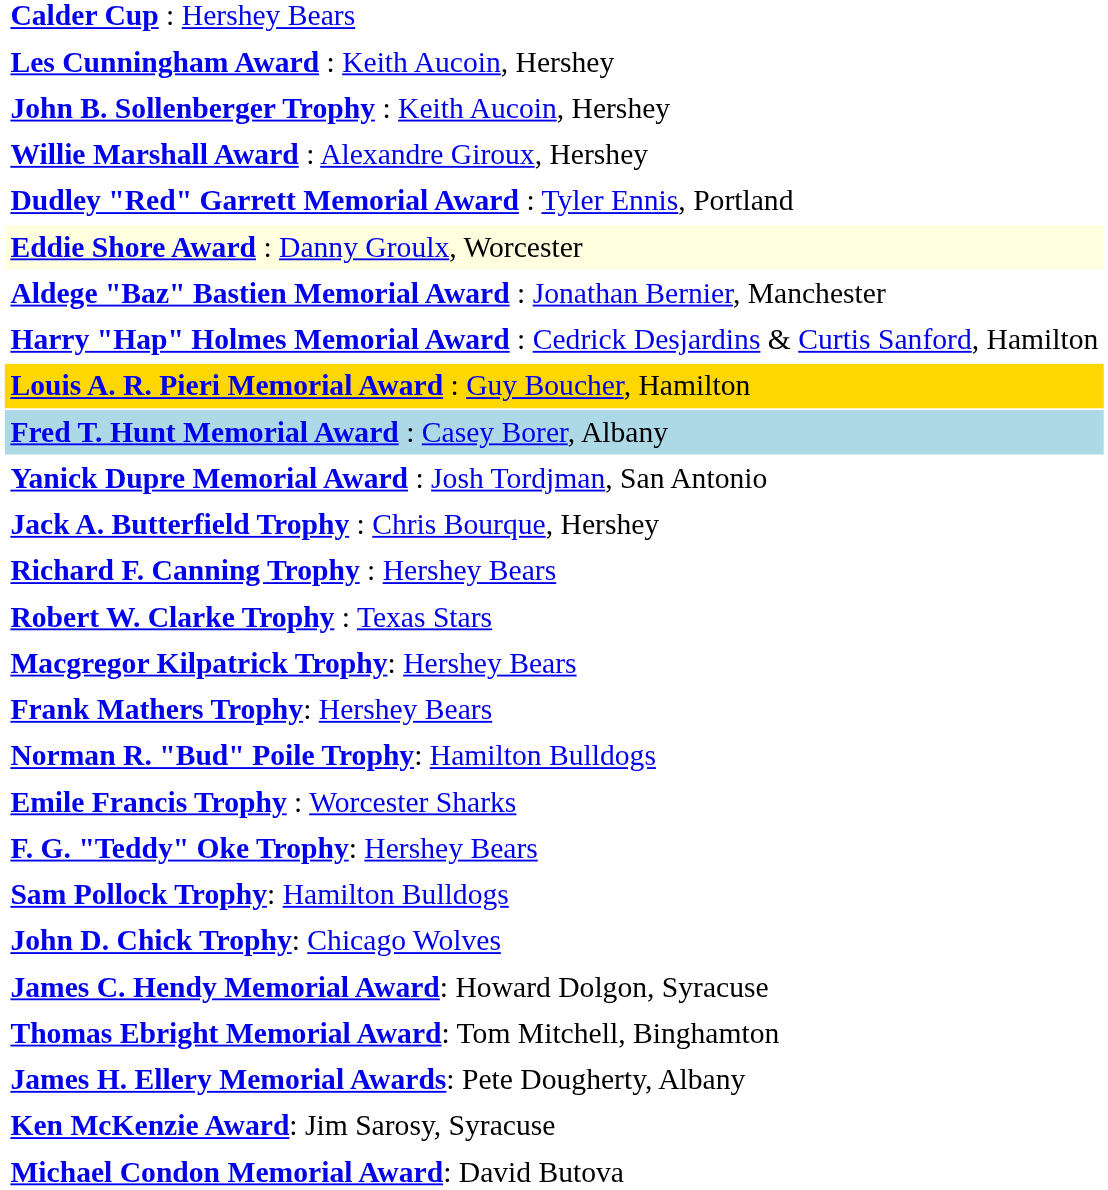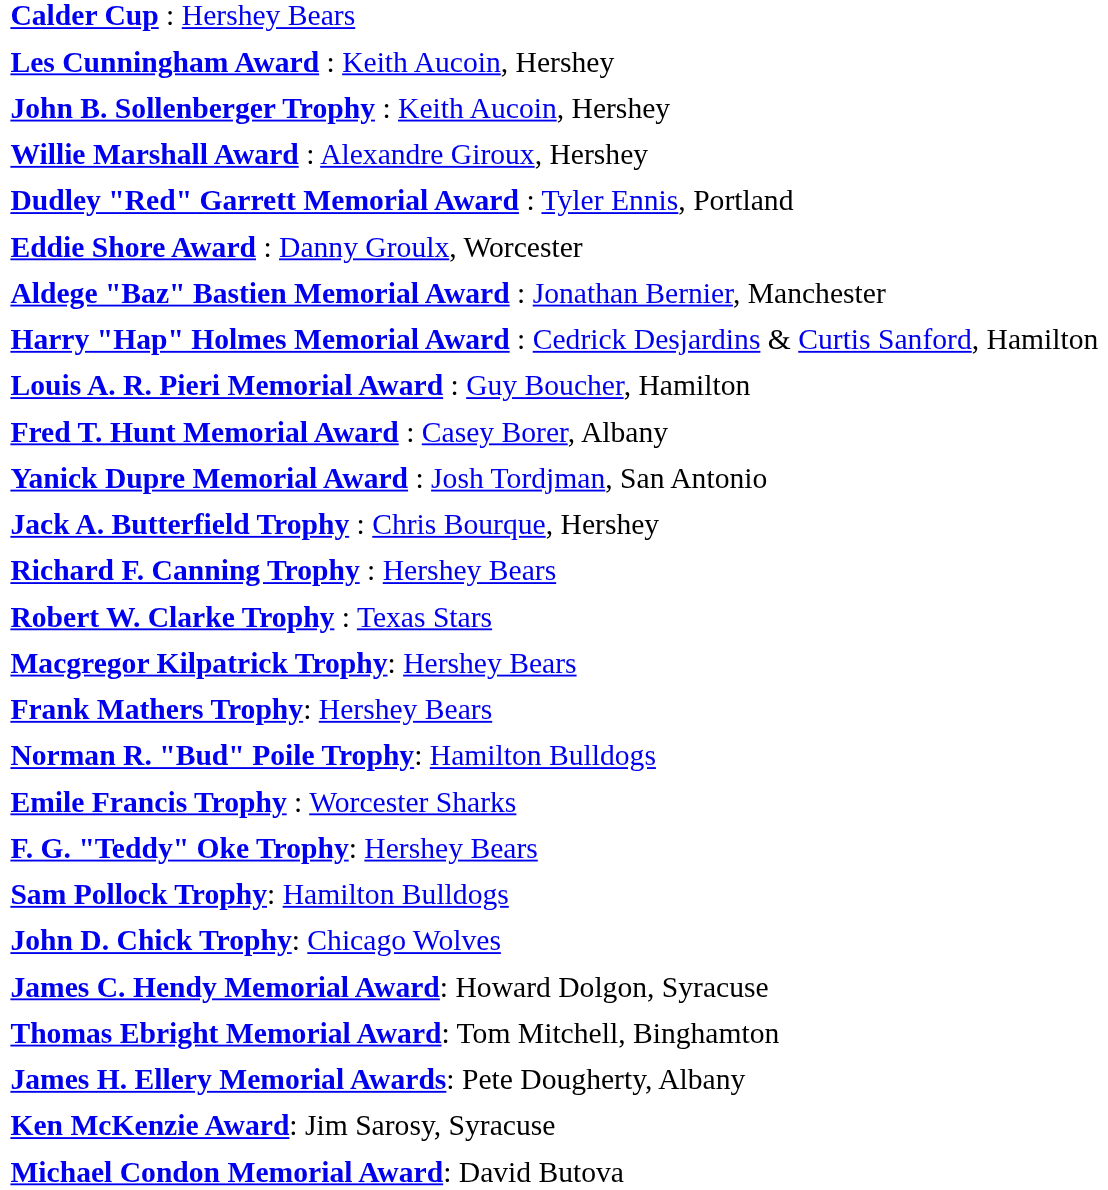(297, 246) lightyellow background -> (297, 246) no background
(380, 385) gold background -> (380, 385) no background
(339, 431) lightblue background -> (339, 431) no background
